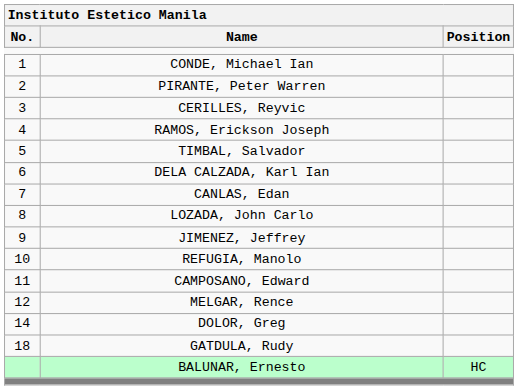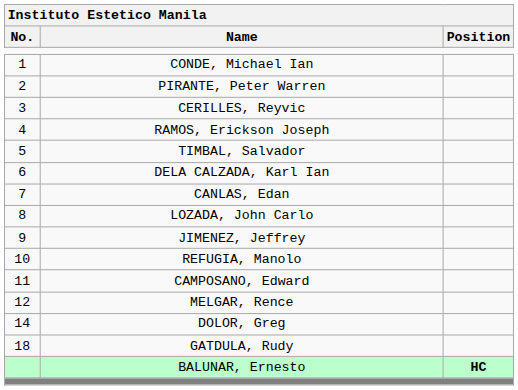(478, 367) normal -> (478, 367) bold
